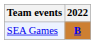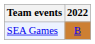(78, 30) bold -> (78, 30) normal
